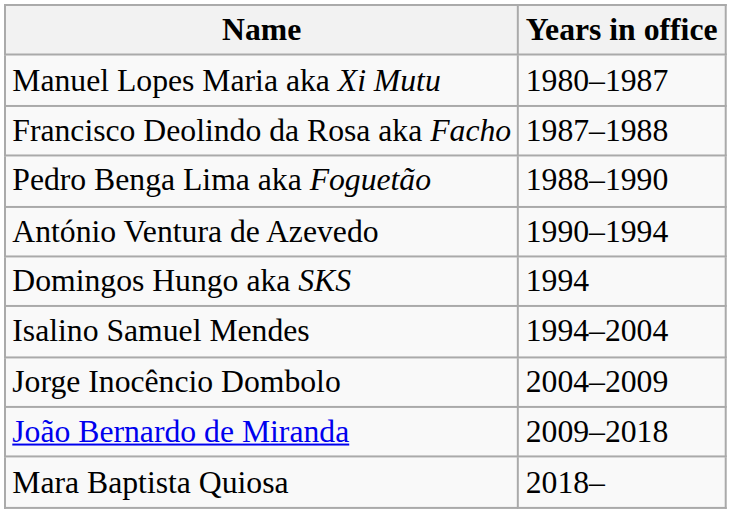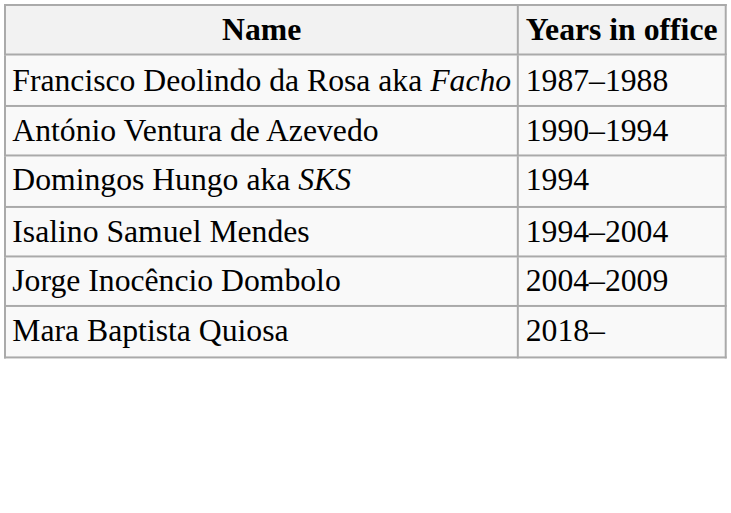- row: (227, 79)
- row: (222, 180)
- row: (181, 431)
